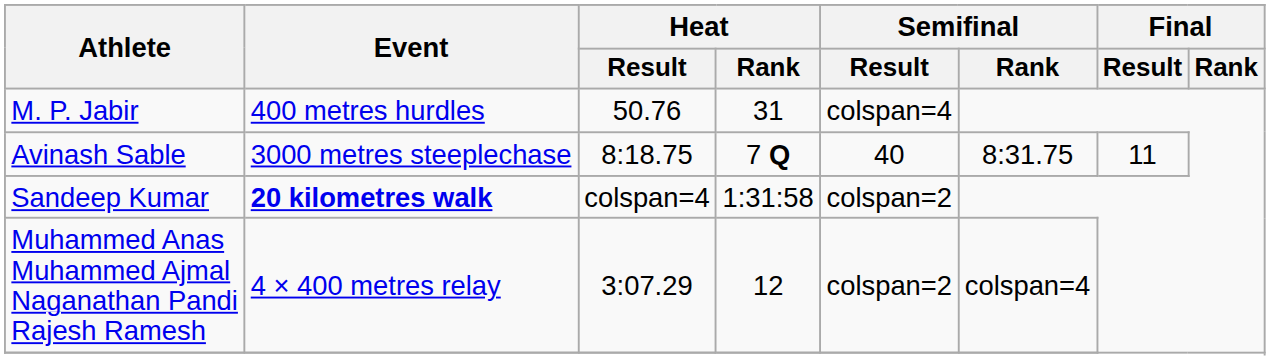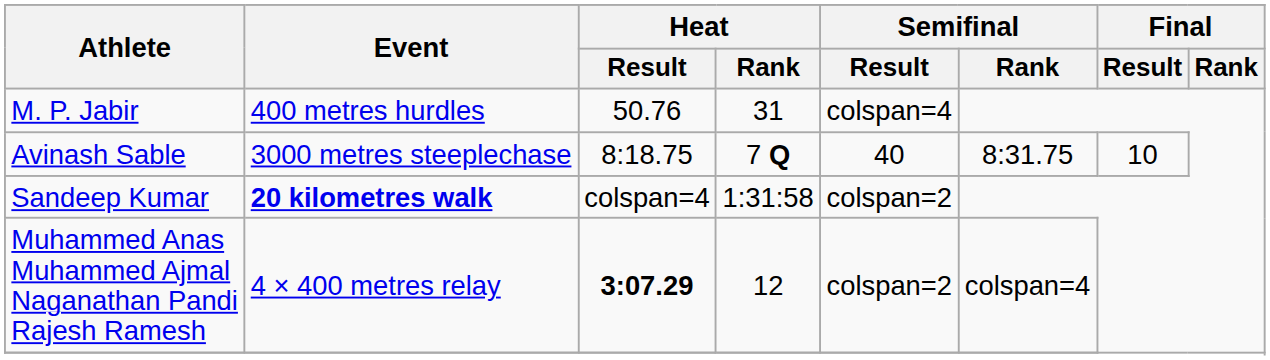(1142, 154) 11 -> (1142, 154) 10
(647, 286) normal -> (647, 286) bold
